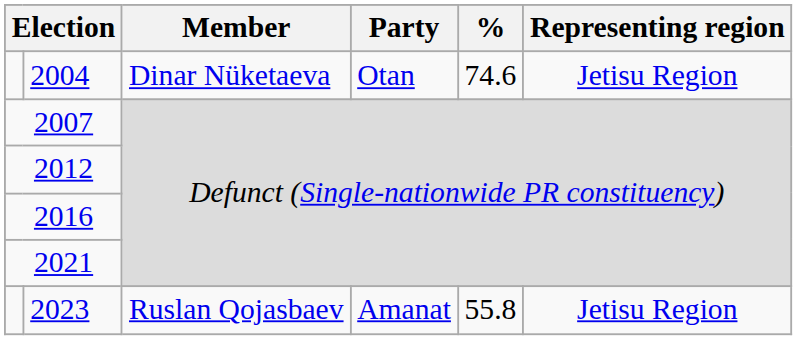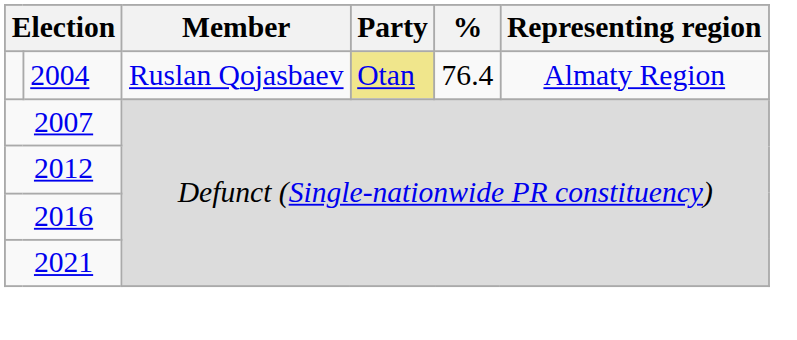(230, 74) Dinar Nüketaeva -> (236, 74) Ruslan Qojasbaev
(386, 74) no background -> (386, 74) khaki background
(490, 74) 74.6 -> (467, 74) 76.4
(657, 74) Jetisu Region -> (634, 74) Almaty Region
- row: (60, 309)
